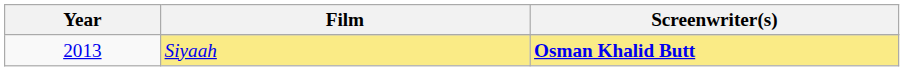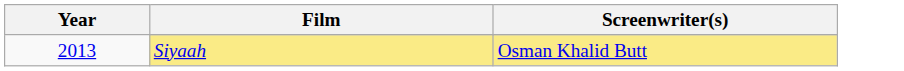(615, 50) bold -> (572, 50) normal
